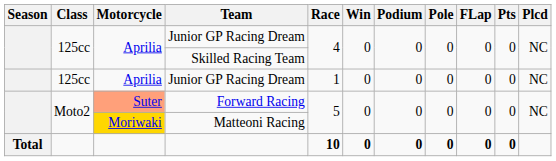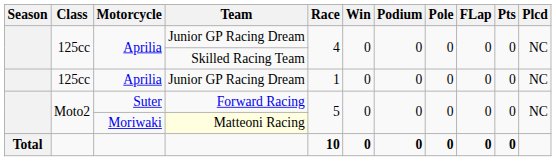(148, 101) lightsalmon background -> (148, 101) no background
(135, 123) gold background -> (135, 123) no background
(259, 123) no background -> (259, 123) lightyellow background
